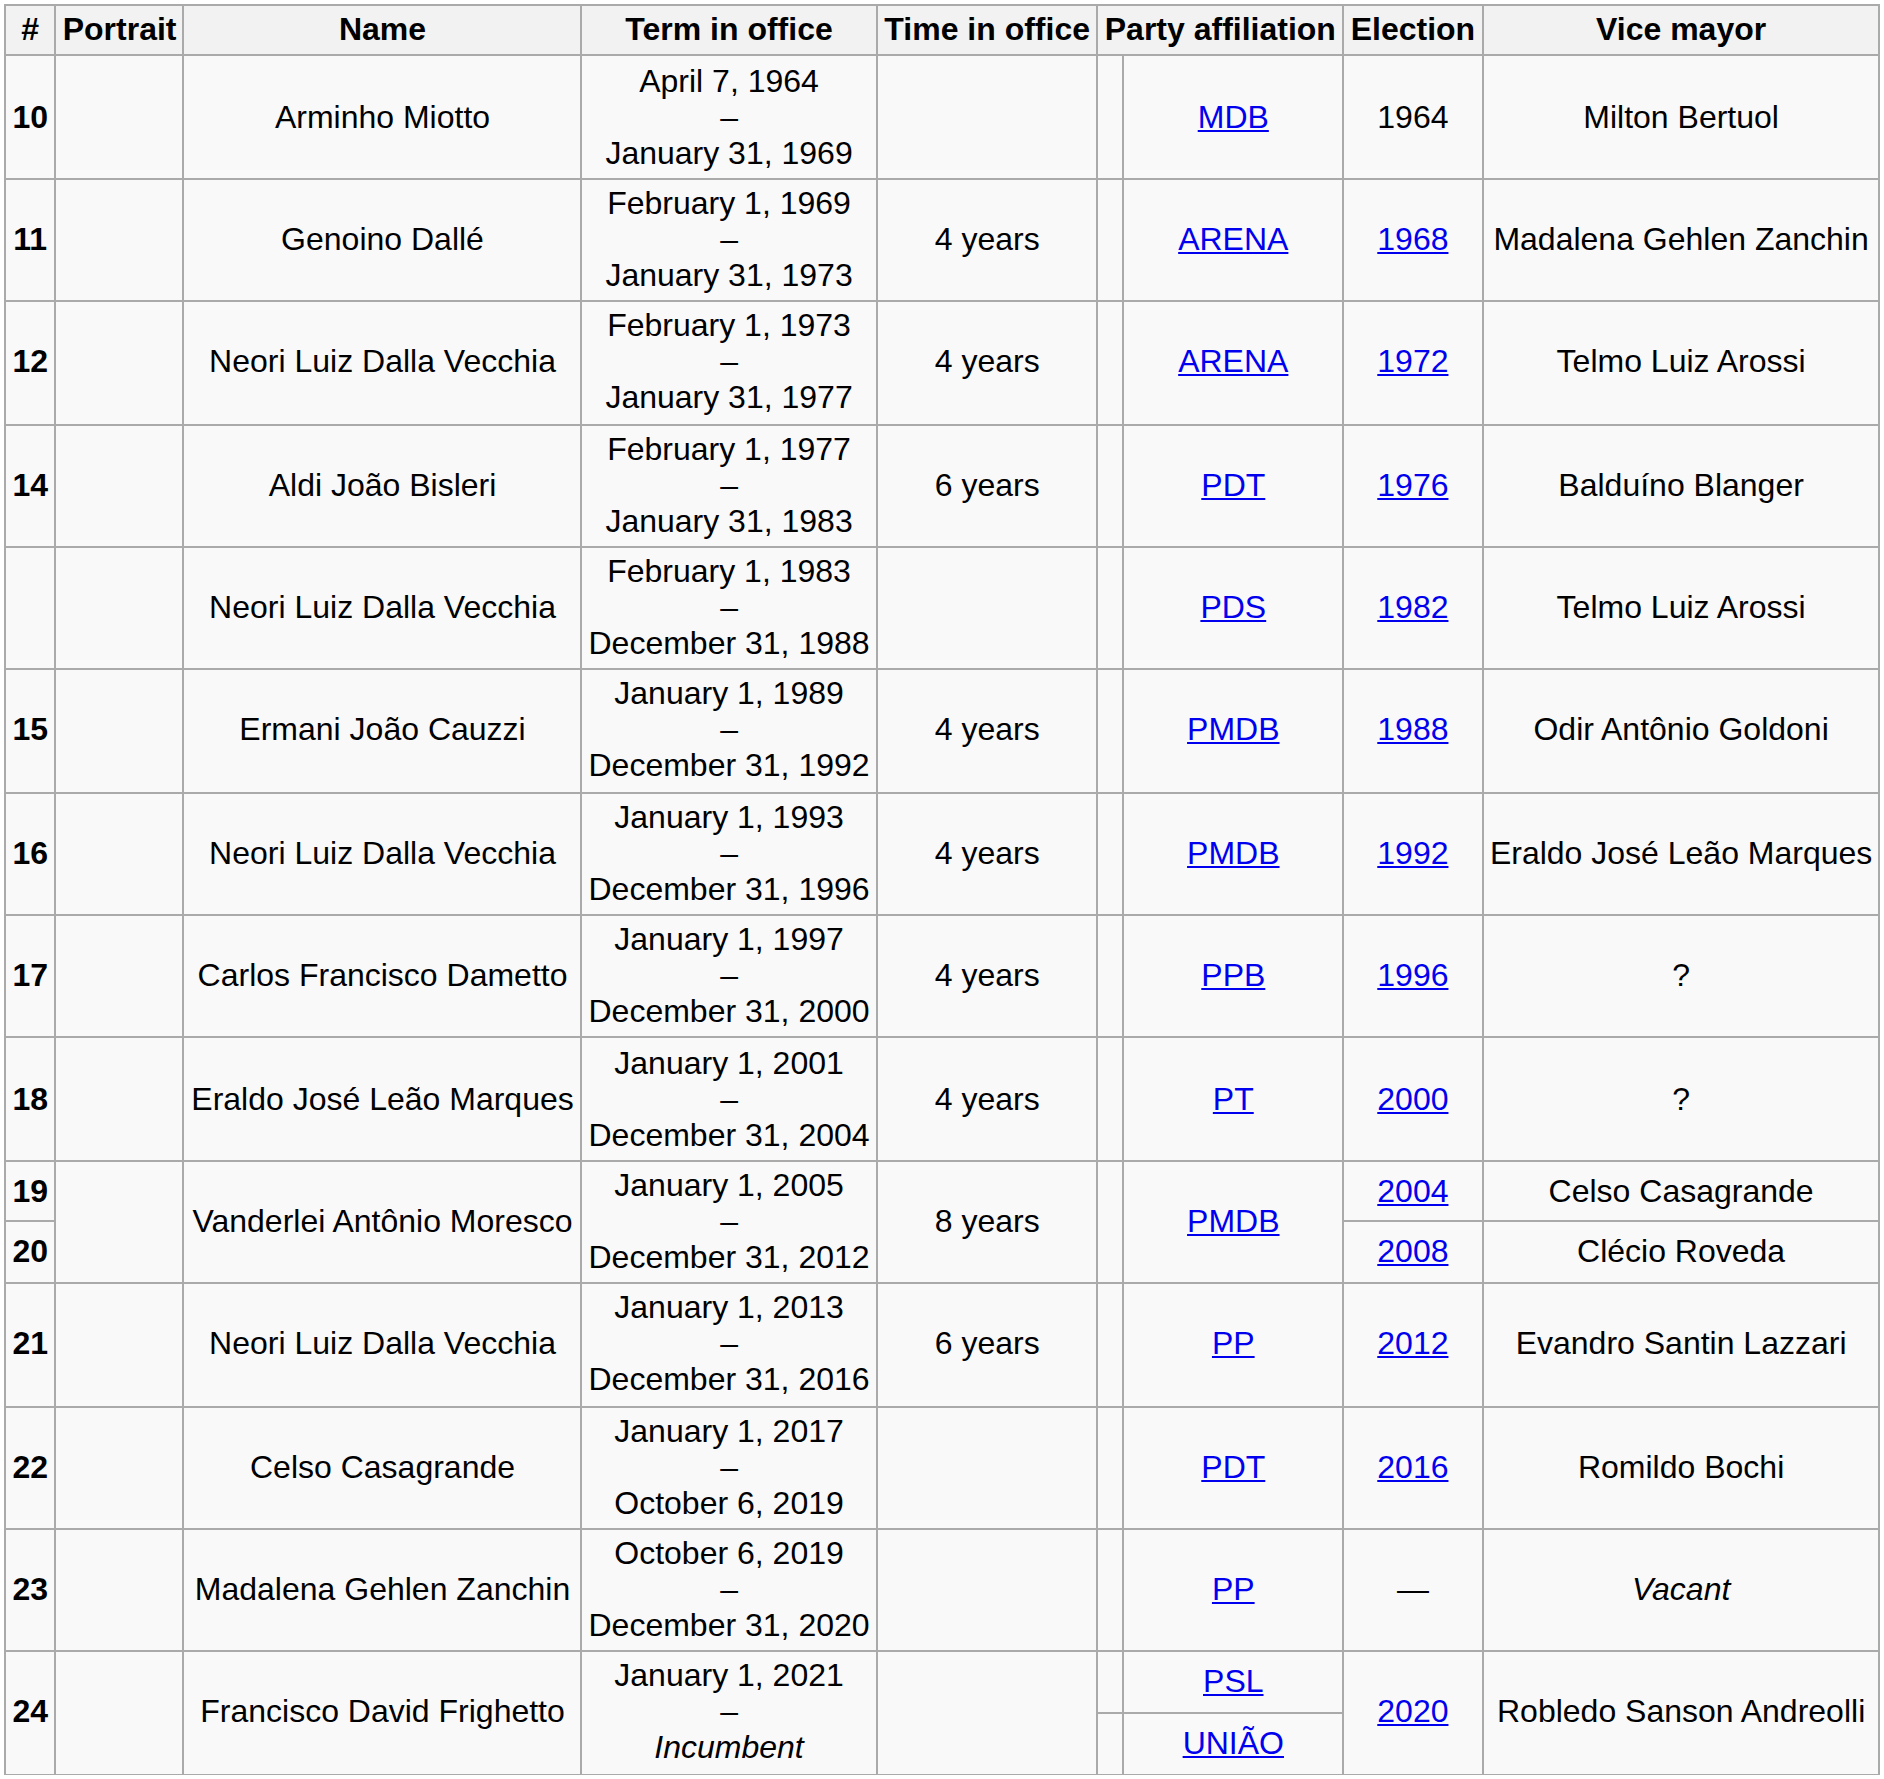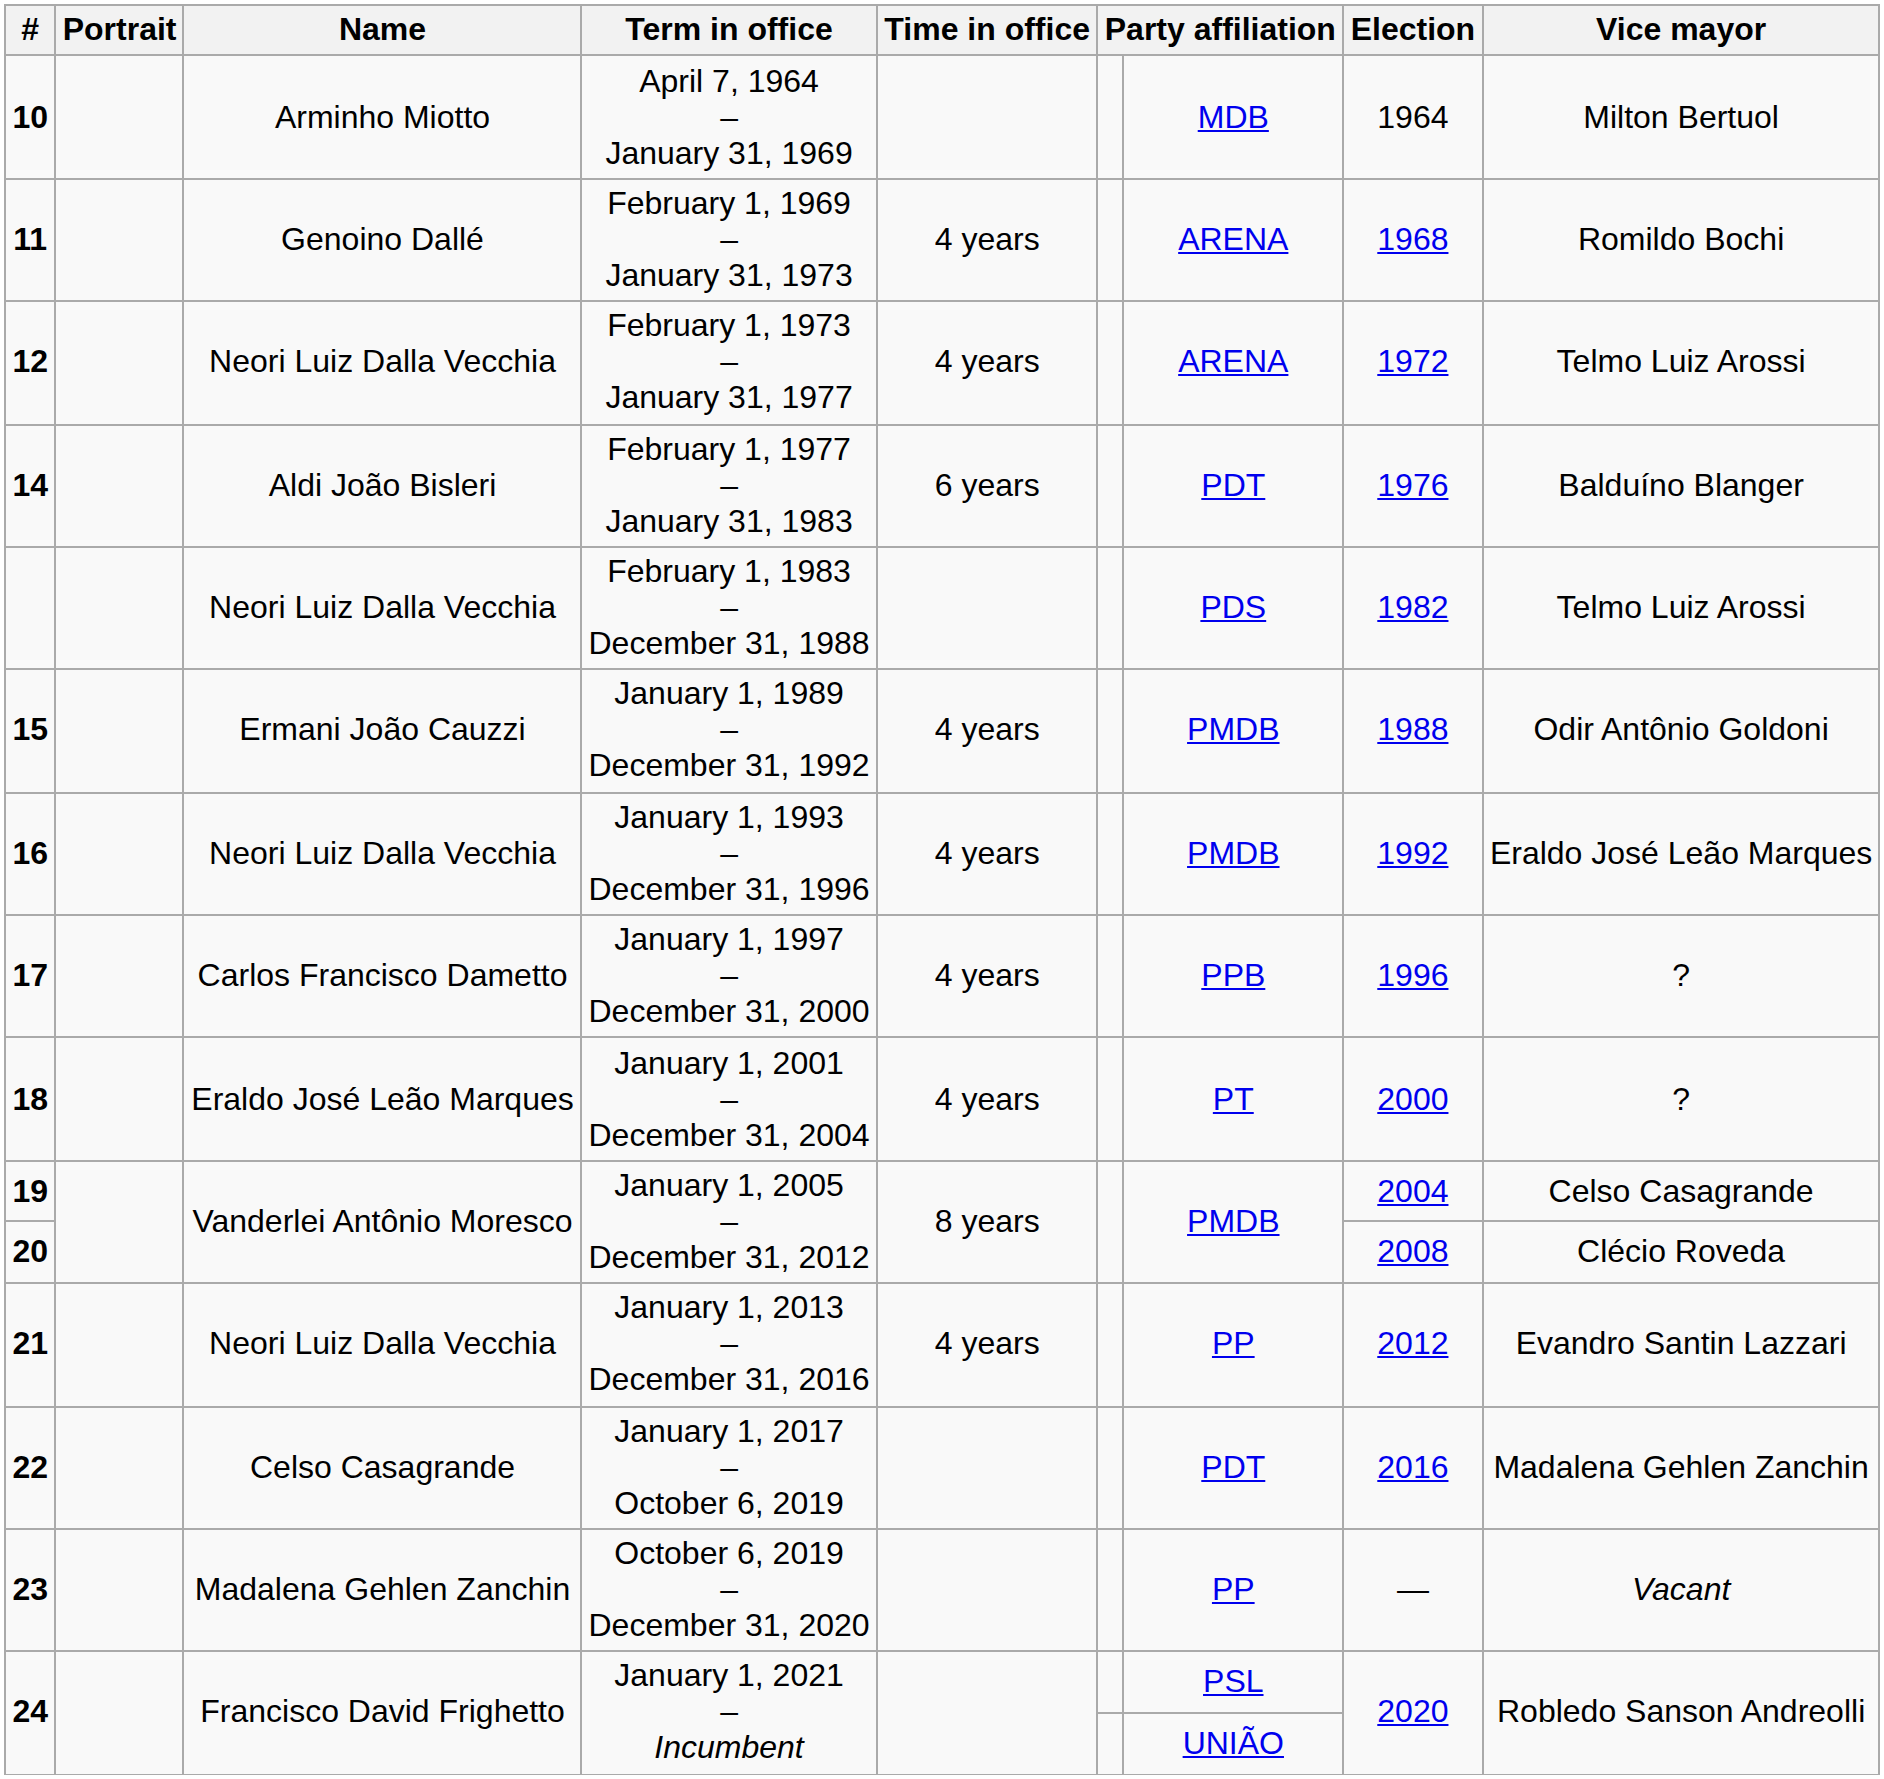(1681, 239) Madalena Gehlen Zanchin -> (1681, 239) Romildo Bochi
(987, 1344) 6 years -> (987, 1344) 4 years
(1681, 1466) Romildo Bochi -> (1681, 1466) Madalena Gehlen Zanchin
